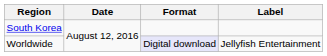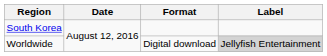(180, 43) lavender background -> (180, 43) no background
(270, 43) no background -> (270, 43) lightgrey background
